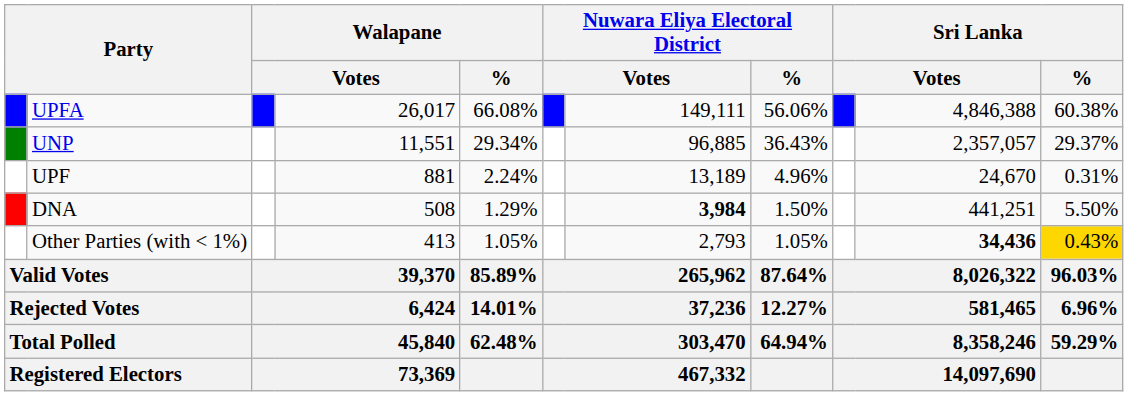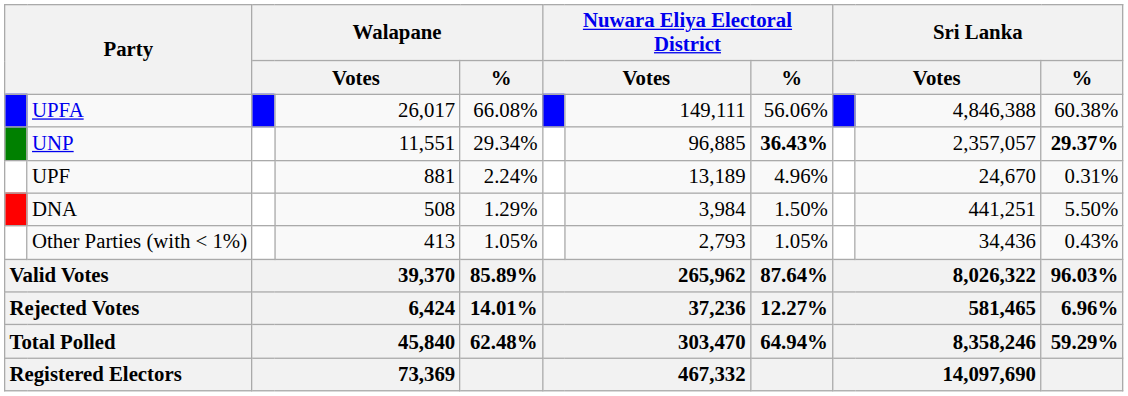(796, 143) normal -> (794, 143) bold
(1086, 143) normal -> (1084, 143) bold
(722, 209) bold -> (722, 209) normal
(1007, 242) bold -> (1007, 242) normal
(1091, 242) gold background -> (1091, 242) no background
